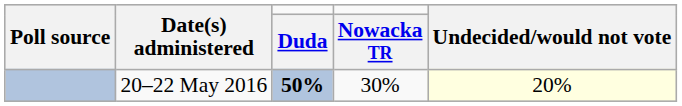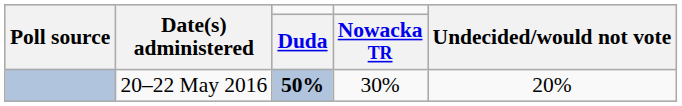(552, 84) lightyellow background -> (552, 84) no background
